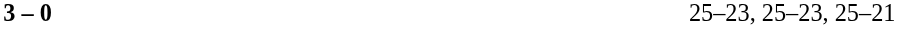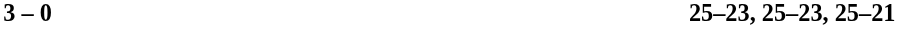(792, 13) normal -> (792, 13) bold
